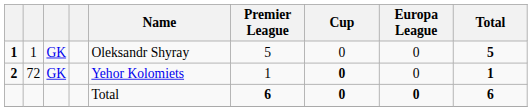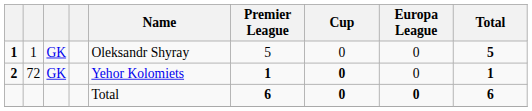(268, 73) normal -> (268, 73) bold
